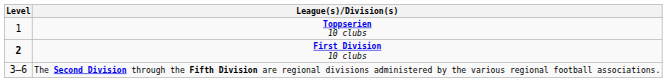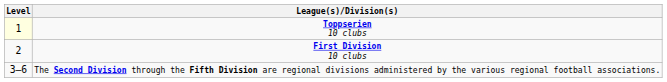(18, 29) no background -> (18, 29) lightyellow background
(18, 51) bold -> (18, 51) normal
